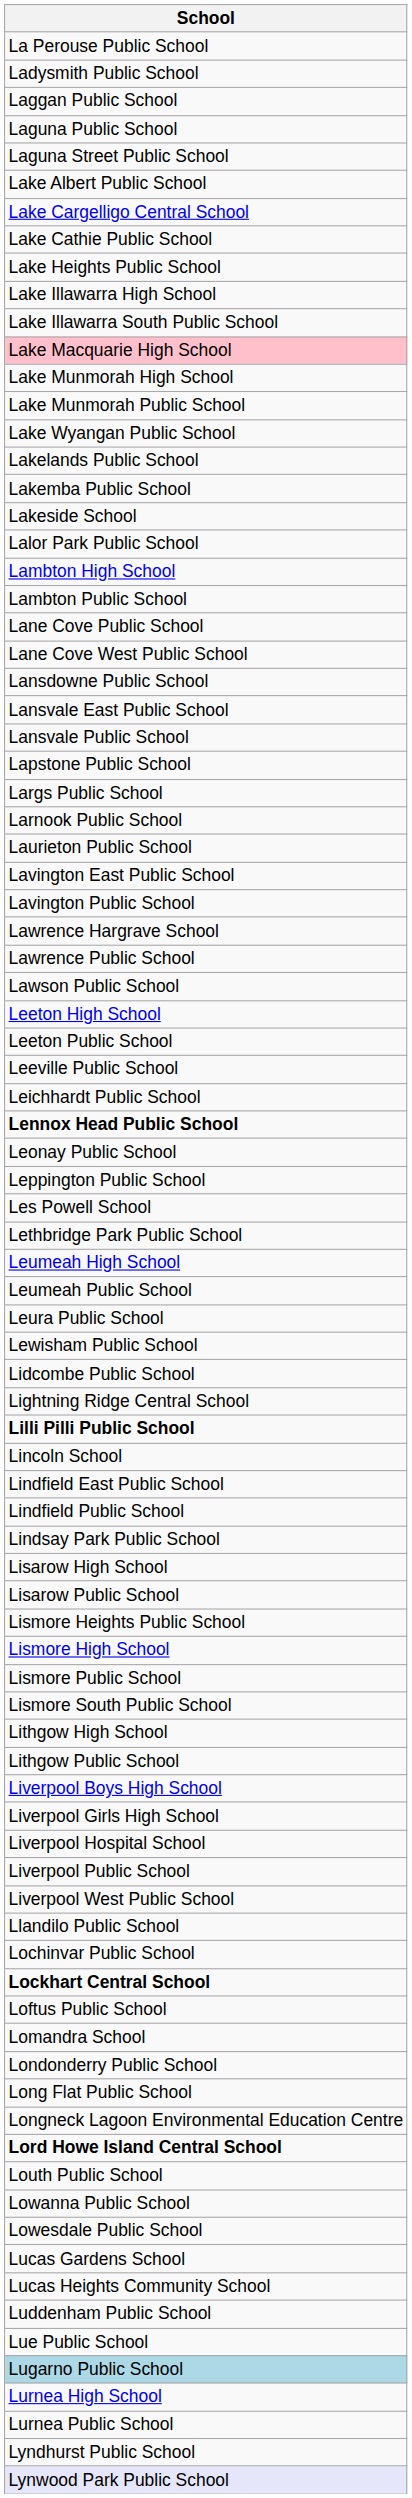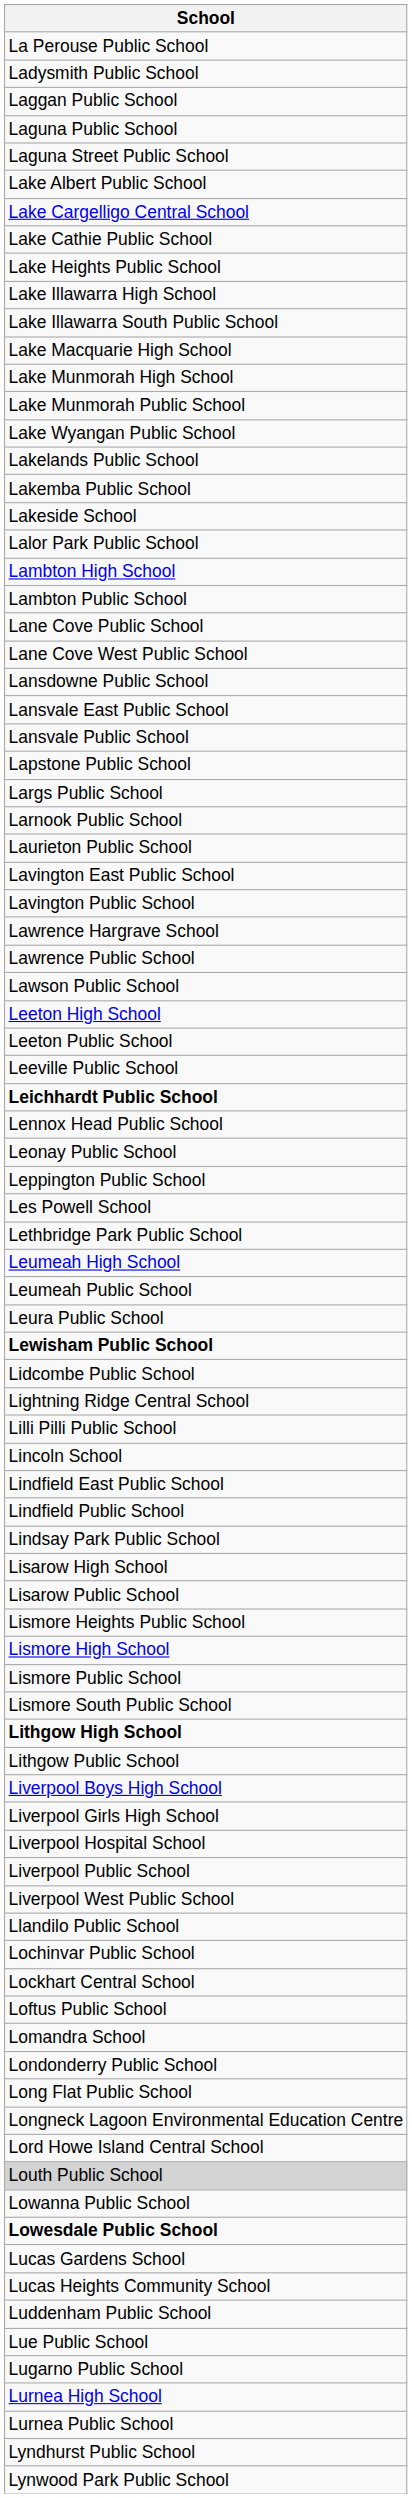(120, 350) pink background -> (120, 350) no background
(105, 1097) normal -> (113, 1097) bold
(123, 1124) bold -> (116, 1124) normal
(103, 1345) normal -> (111, 1345) bold
(102, 1428) bold -> (92, 1428) normal
(88, 1733) normal -> (95, 1733) bold
(109, 1982) bold -> (102, 1982) normal
(145, 2148) bold -> (136, 2148) normal
(86, 2175) no background -> (86, 2175) lightgrey background
(106, 2231) normal -> (113, 2231) bold
(96, 2369) lightblue background -> (96, 2369) no background
(119, 2479) lavender background -> (119, 2479) no background
